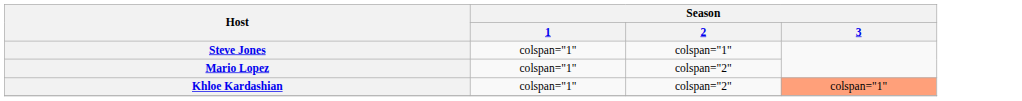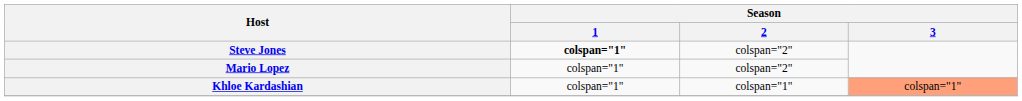(548, 50) normal -> (595, 50) bold
(703, 50) colspan="1" -> (764, 50) colspan="2"
(703, 86) colspan="2" -> (764, 86) colspan="1"
